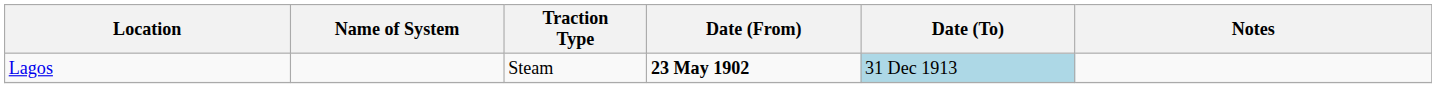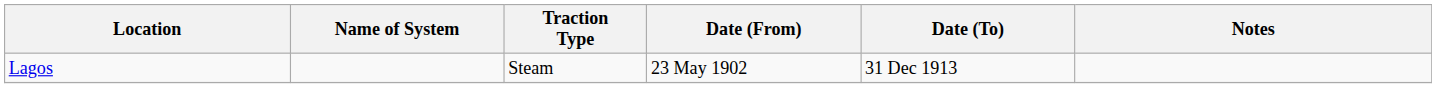(700, 67) bold -> (699, 67) normal
(911, 67) lightblue background -> (911, 67) no background
